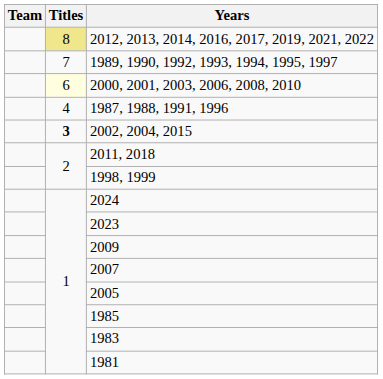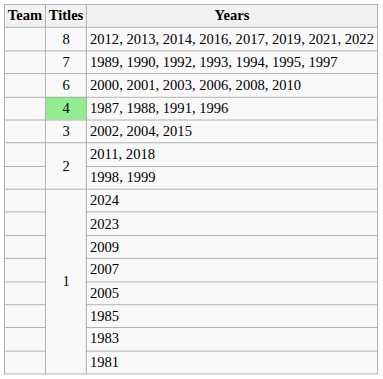(66, 39) khaki background -> (66, 39) no background
(66, 85) lightyellow background -> (66, 85) no background
(66, 108) no background -> (66, 108) lightgreen background
(66, 131) bold -> (66, 131) normal
